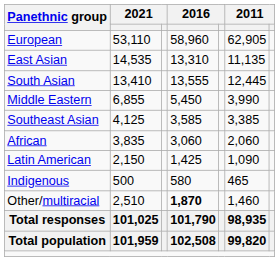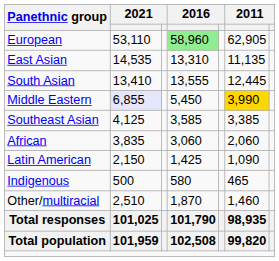(190, 40) no background -> (190, 40) lightgreen background
(129, 100) no background -> (129, 100) lavender background
(243, 100) no background -> (243, 100) gold background
(186, 200) bold -> (186, 200) normal
